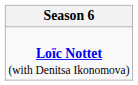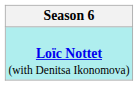(69, 61) no background -> (69, 61) paleturquoise background
